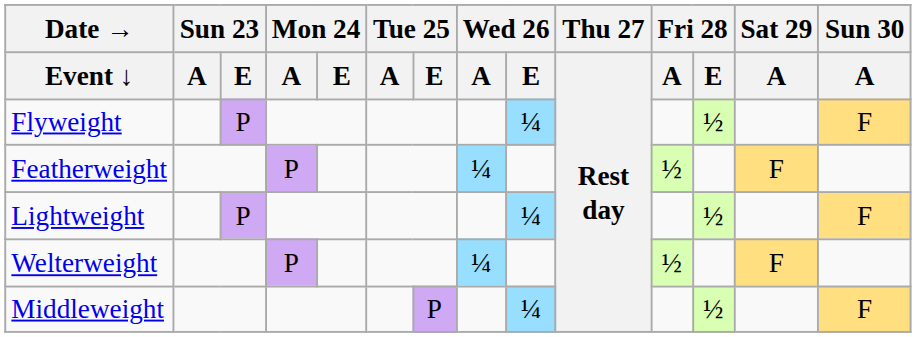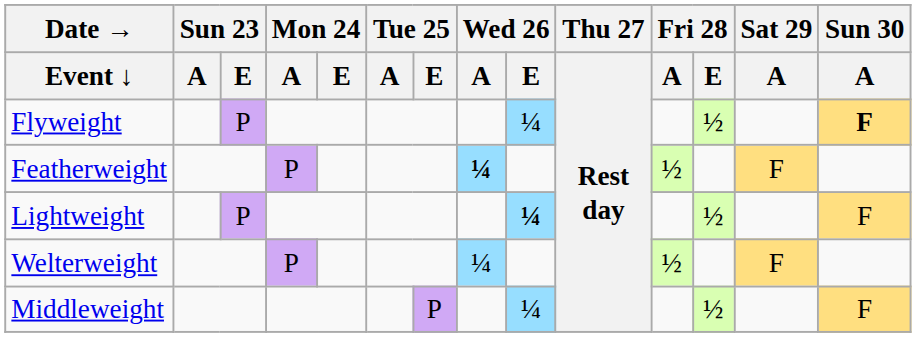(865, 122) normal -> (865, 122) bold
(481, 169) normal -> (481, 169) bold
(531, 215) normal -> (531, 215) bold
